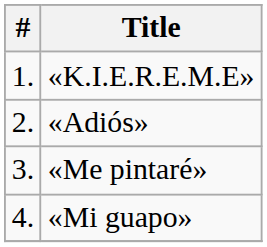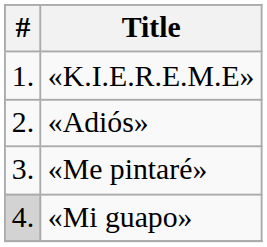(23, 216) no background -> (23, 216) lightgrey background
